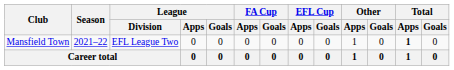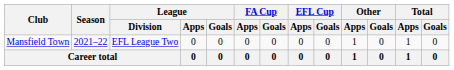(408, 42) bold -> (408, 42) normal
